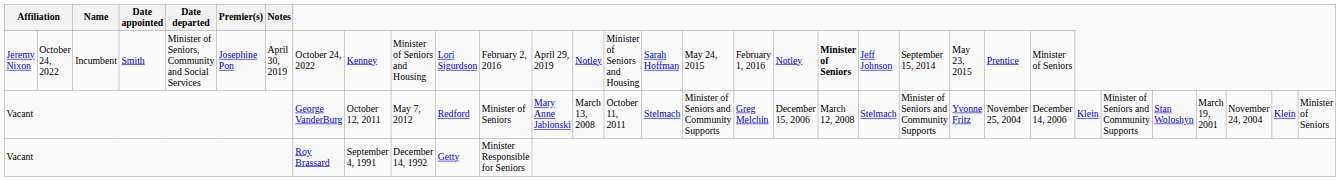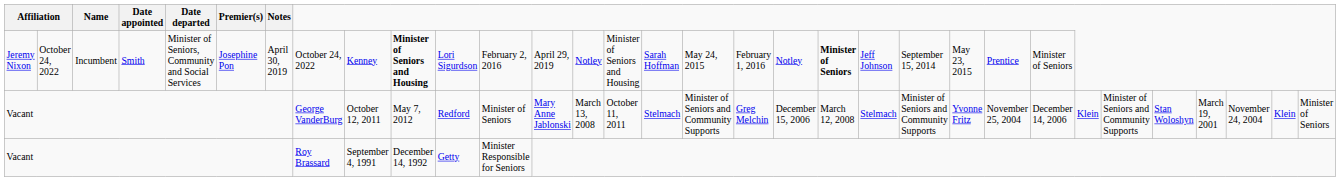(413, 60) normal -> (411, 60) bold
